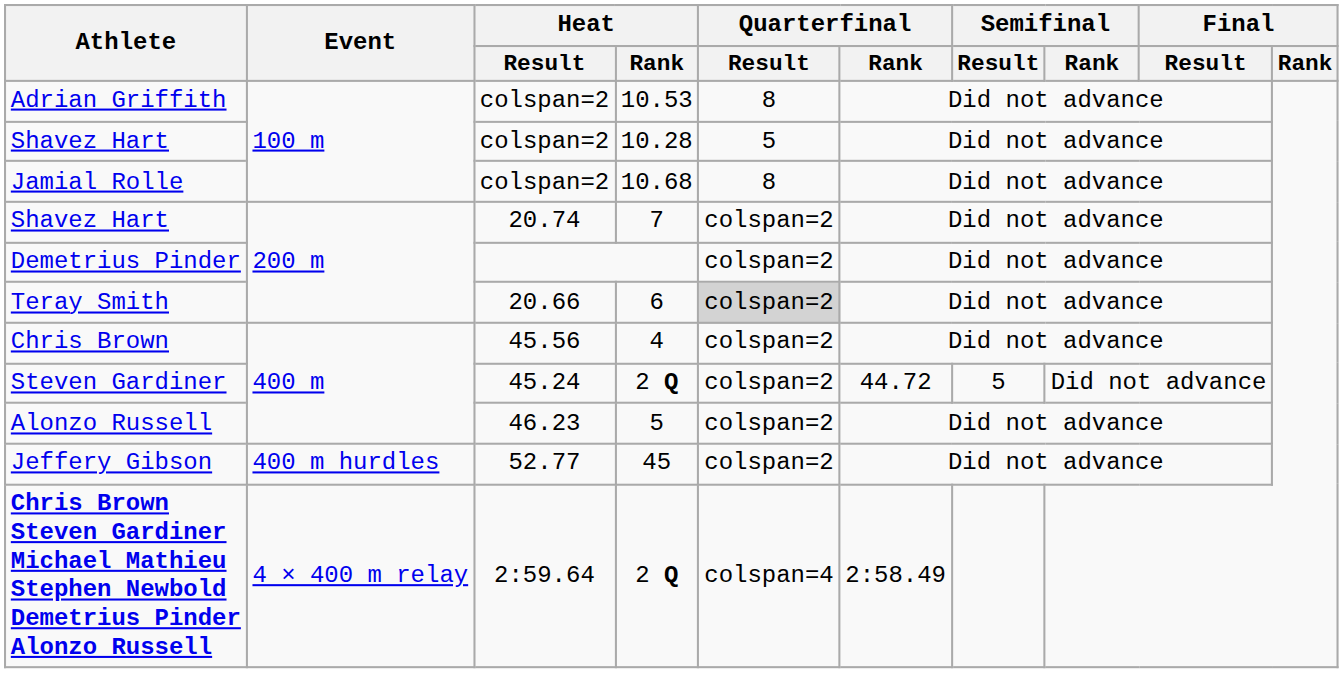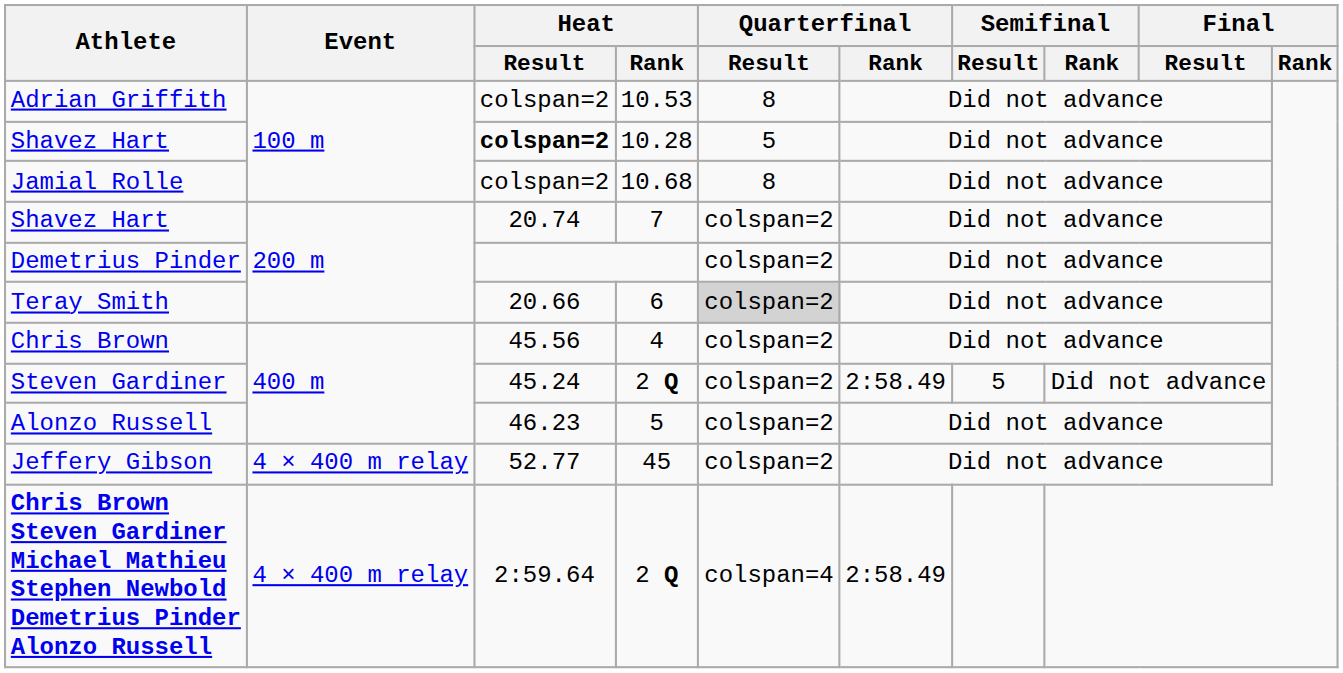(544, 141) normal -> (544, 141) bold
(896, 383) 44.72 -> (896, 383) 2:58.49
(346, 464) 400 m hurdles -> (360, 464) 4 × 400 m relay
